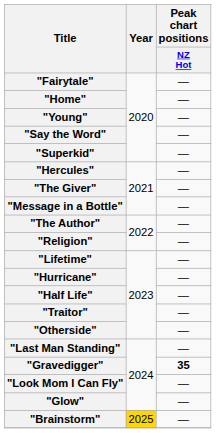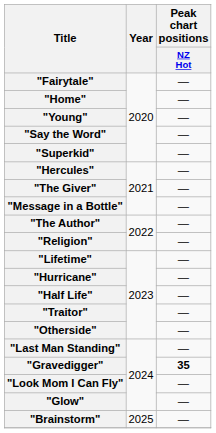(141, 419) gold background -> (141, 419) no background
